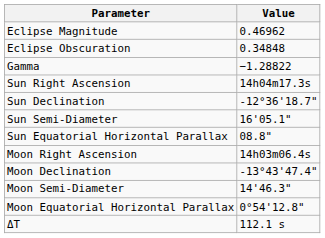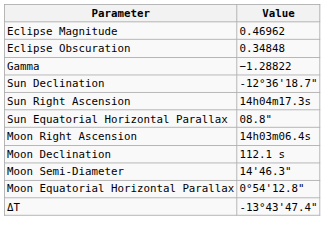rows swapped: (69, 84) <-> (56, 101)
- row: (62, 119)
(278, 171) -13°43'47.4" -> (262, 154) 112.1 s
(262, 224) 112.1 s -> (278, 207) -13°43'47.4"
